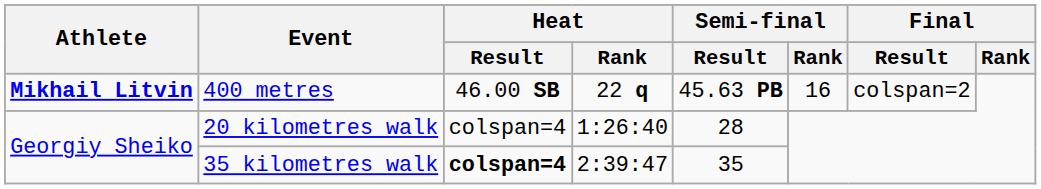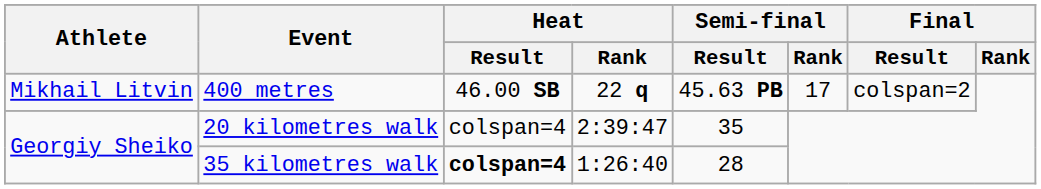(102, 92) bold -> (102, 92) normal
(818, 92) 16 -> (818, 92) 17
(622, 128) 1:26:40 -> (622, 128) 2:39:47
(731, 128) 28 -> (731, 128) 35
(622, 165) 2:39:47 -> (622, 165) 1:26:40
(731, 165) 35 -> (731, 165) 28
